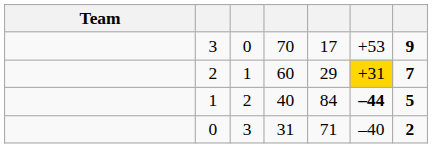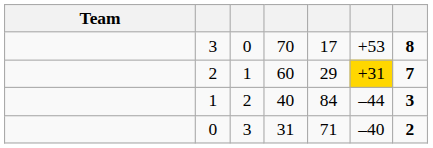(410, 45) 9 -> (410, 45) 8
(371, 101) bold -> (371, 101) normal
(410, 101) 5 -> (410, 101) 3
